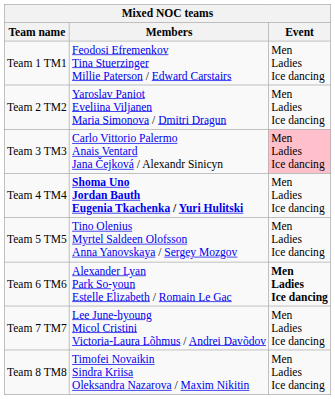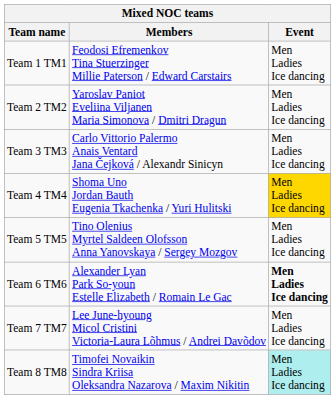(298, 151) pink background -> (298, 151) no background
(158, 195) bold -> (152, 195) normal
(298, 195) no background -> (298, 195) gold background
(298, 372) no background -> (298, 372) paleturquoise background
